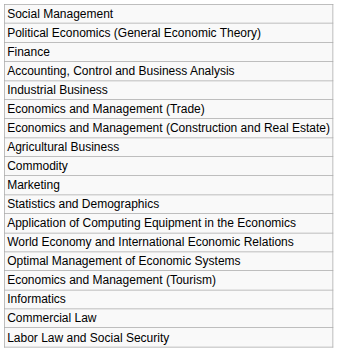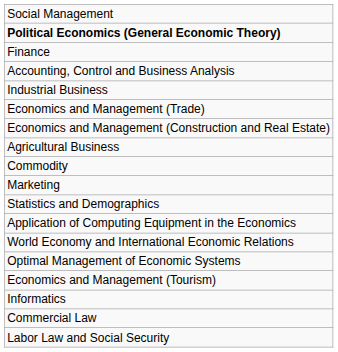(134, 33) normal -> (144, 33) bold
